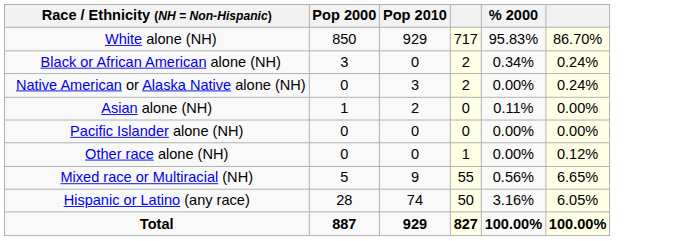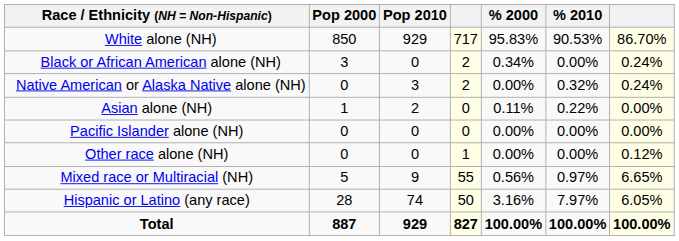+ column: (578, 16)
